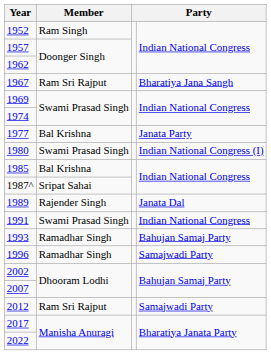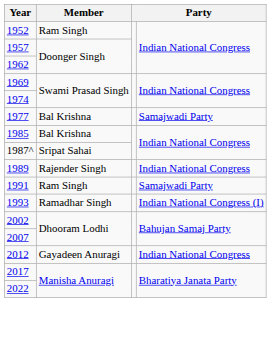- row: (18, 82)
(165, 133) Janata Party -> (176, 116) Samajwadi Party
- row: (18, 151)
(162, 202) Janata Dal -> (194, 168) Indian National Congress
(84, 220) Swami Prasad Singh -> (63, 185) Ram Singh
(194, 220) Indian National Congress -> (176, 185) Samajwadi Party
(185, 237) Bahujan Samaj Party -> (201, 202) Indian National Congress (I)
- row: (18, 254)
(73, 306) Ram Sri Rajput -> (79, 254) Gayadeen Anuragi
(176, 306) Samajwadi Party -> (194, 254) Indian National Congress
